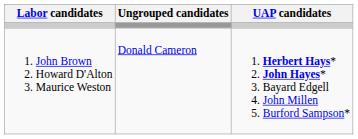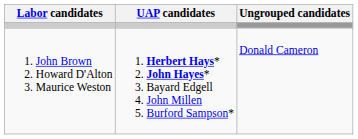columns swapped: (292, 13) <-> (173, 13)
